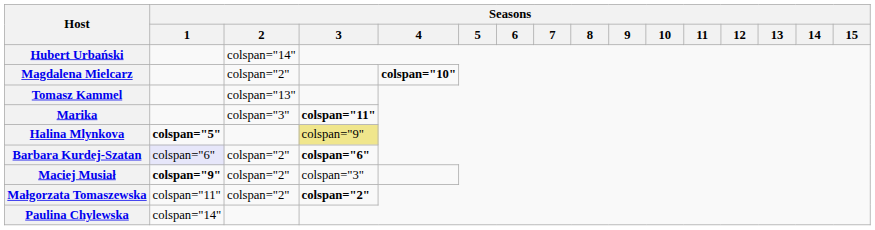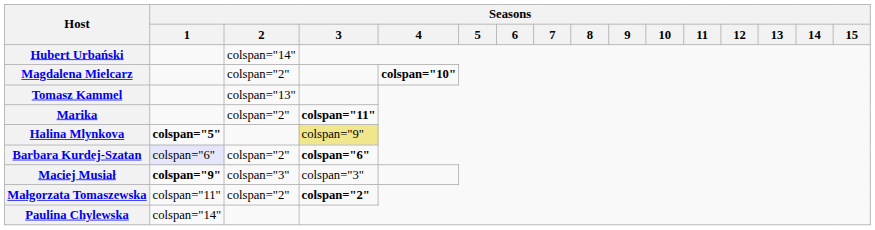(258, 114) colspan="3" -> (258, 114) colspan="2"
(258, 174) colspan="2" -> (258, 174) colspan="3"
